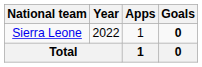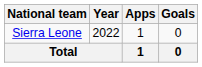(178, 33) bold -> (178, 33) normal
